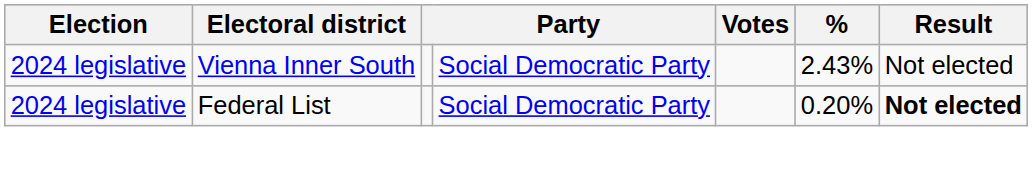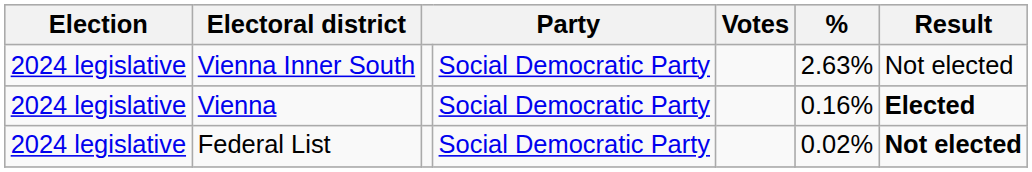(837, 65) 2.43% -> (837, 65) 2.63%
+ row: (237, 105)
(837, 105) 0.20% -> (837, 145) 0.02%
